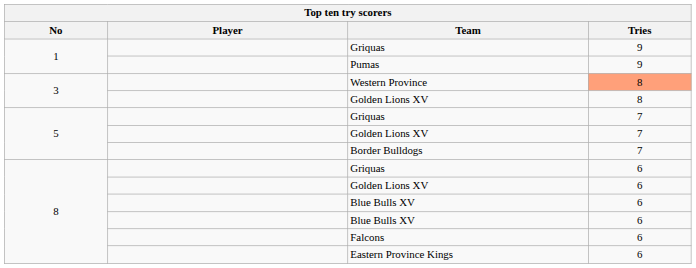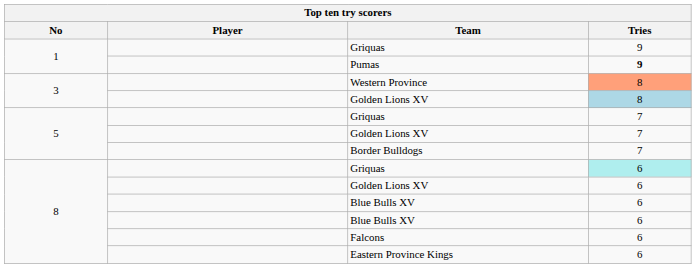(640, 64) normal -> (640, 64) bold
(640, 99) no background -> (640, 99) lightblue background
(640, 168) no background -> (640, 168) paleturquoise background
